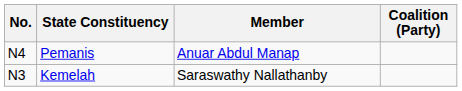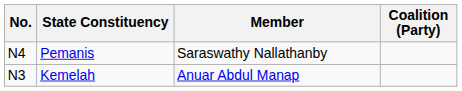(238, 53) Anuar Abdul Manap -> (252, 53) Saraswathy Nallathanby
(252, 75) Saraswathy Nallathanby -> (238, 75) Anuar Abdul Manap
